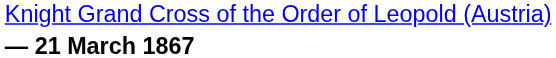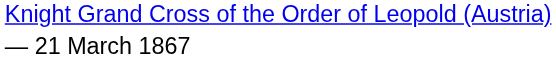(100, 46) bold -> (98, 46) normal
